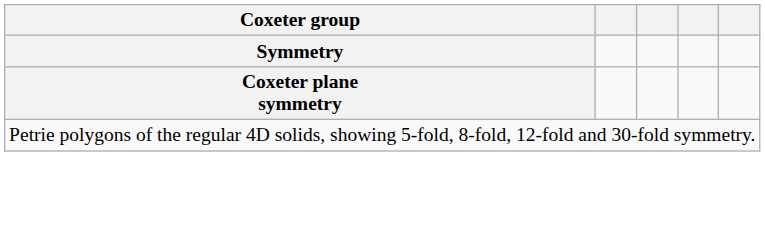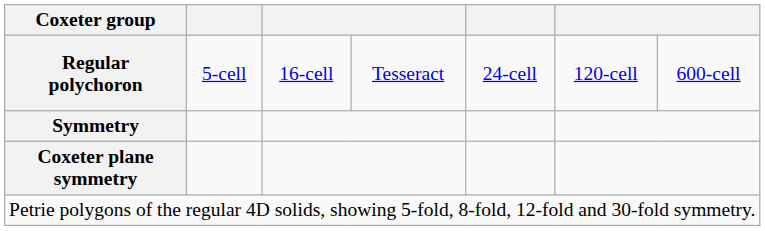+ row: (96, 72)
